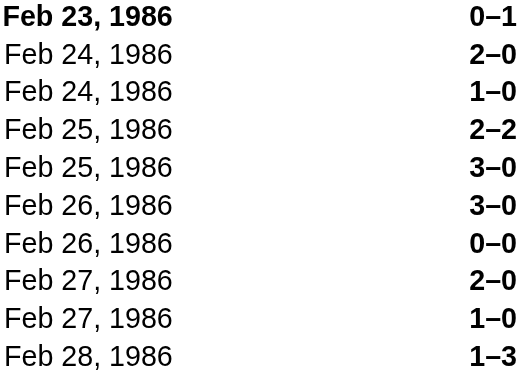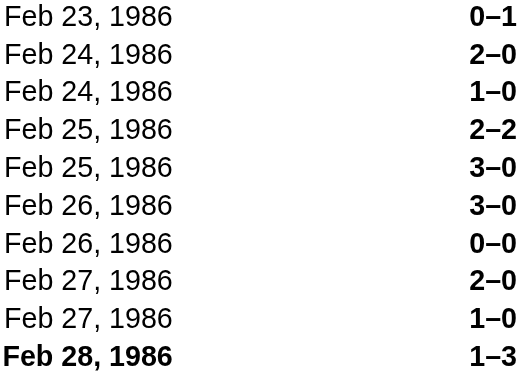(88, 16) bold -> (88, 16) normal
(88, 356) normal -> (88, 356) bold
